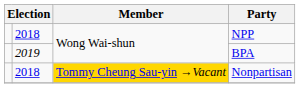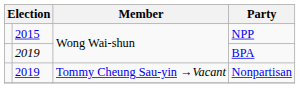(27, 33) 2018 -> (27, 33) 2015
(27, 72) 2018 -> (27, 72) 2019
(141, 72) gold background -> (141, 72) no background
